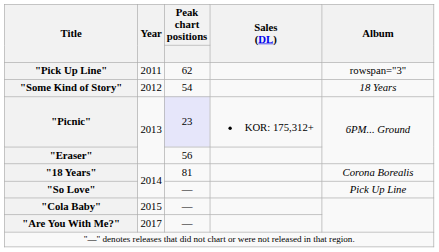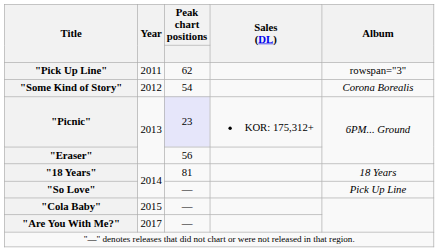(378, 88) 18 Years -> (378, 88) Corona Borealis
(378, 172) Corona Borealis -> (378, 172) 18 Years
